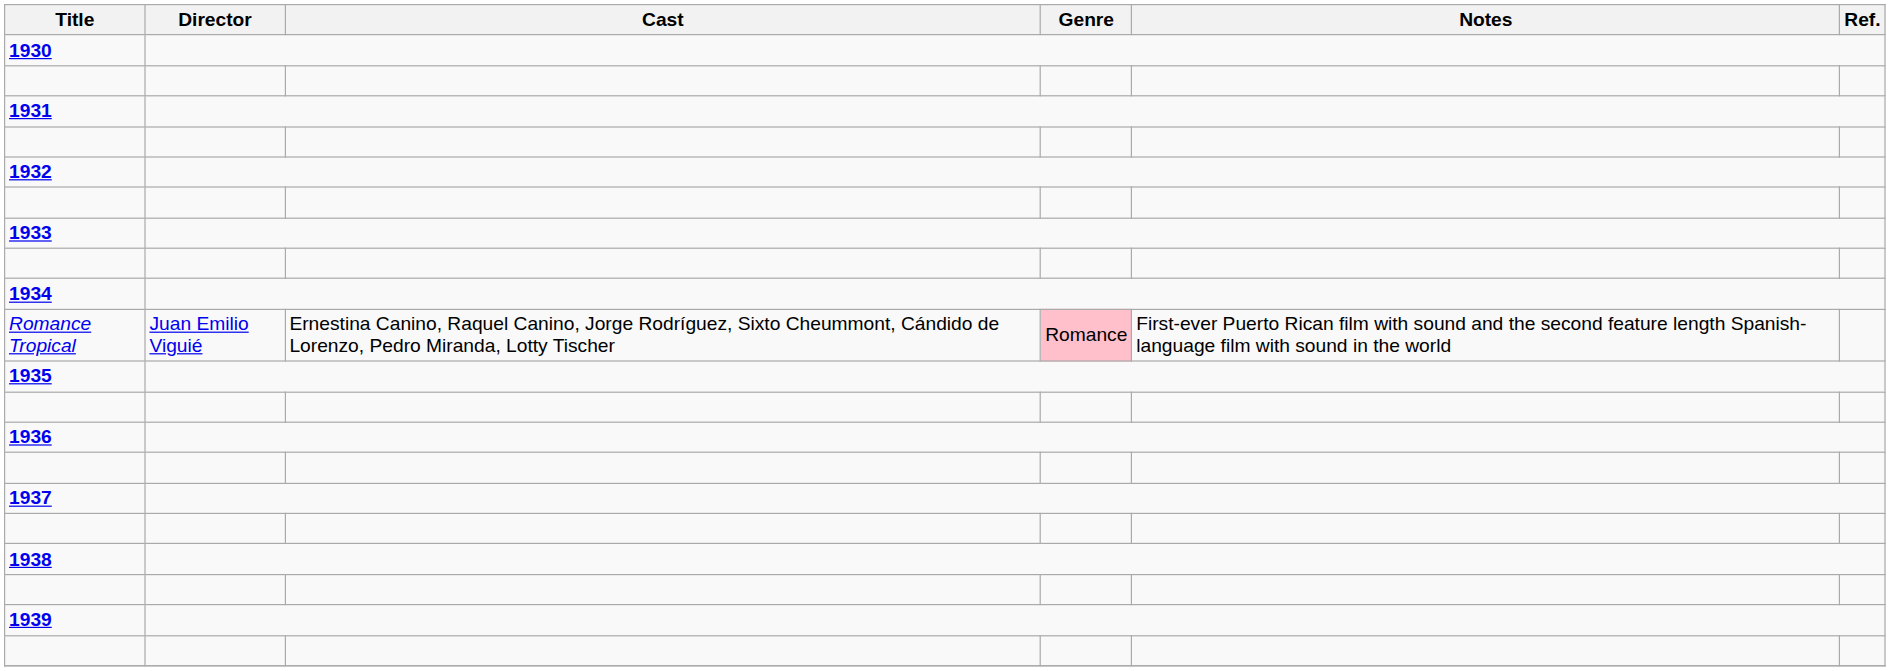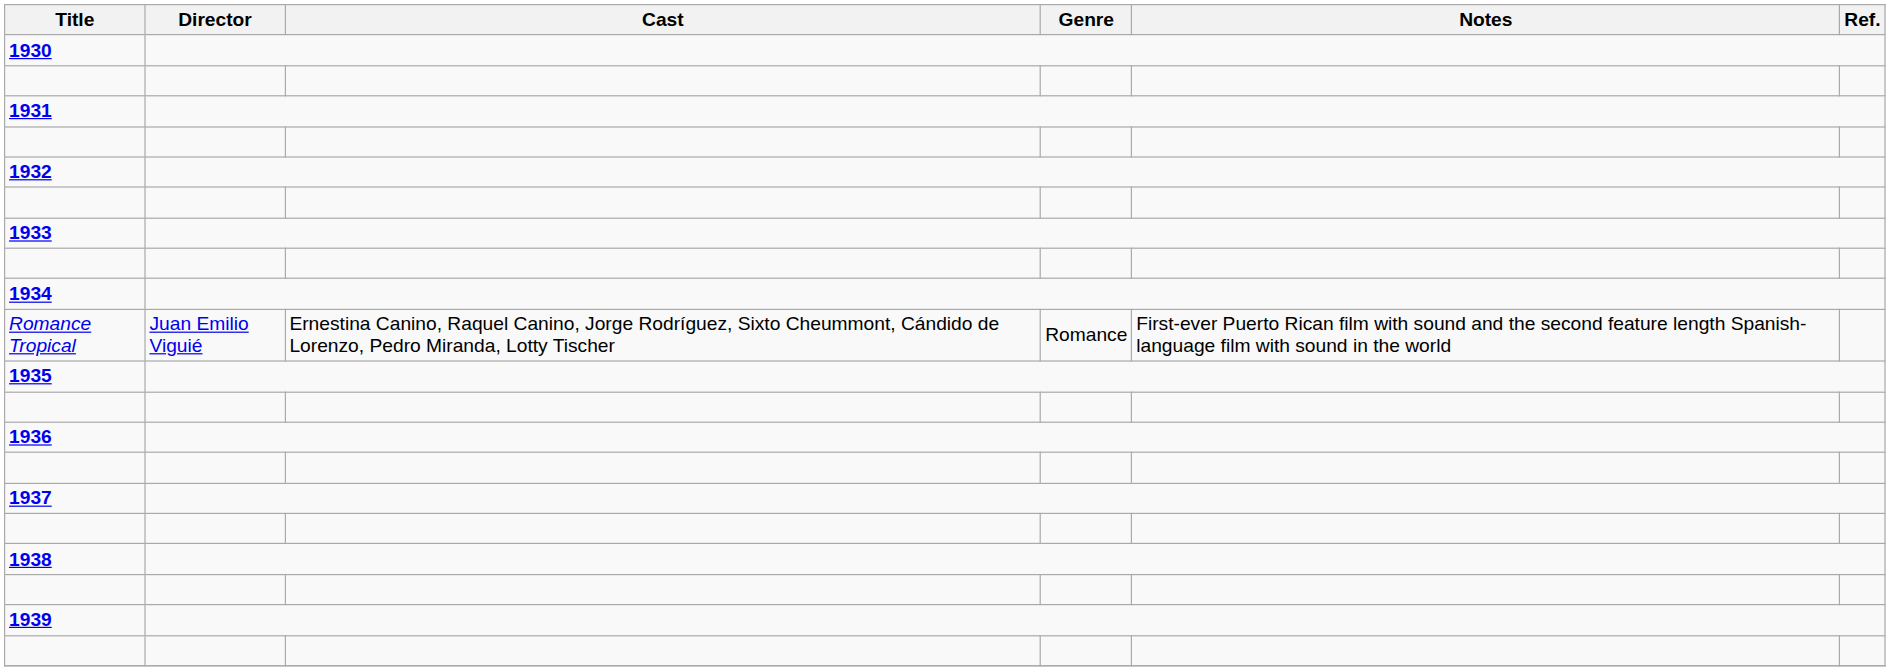(1086, 335) pink background -> (1086, 335) no background
